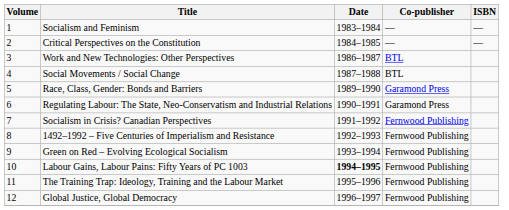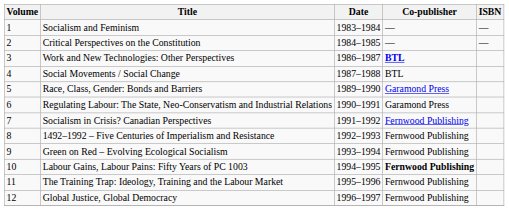(394, 58) normal -> (395, 58) bold
(358, 167) bold -> (358, 167) normal
(427, 167) normal -> (430, 167) bold
